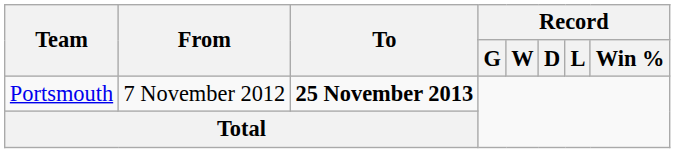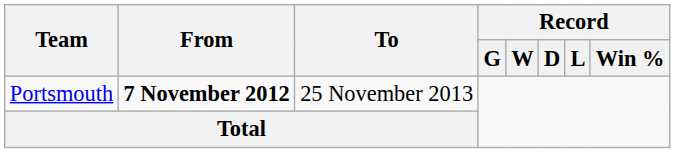(204, 93) normal -> (207, 93) bold
(384, 93) bold -> (387, 93) normal
